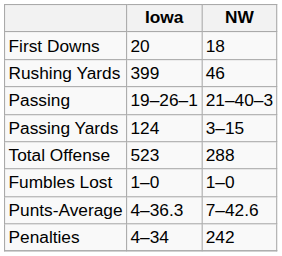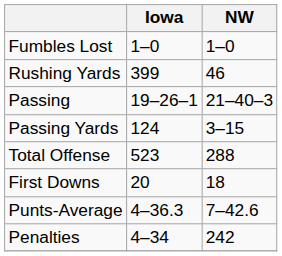rows swapped: (54, 45) <-> (60, 182)
